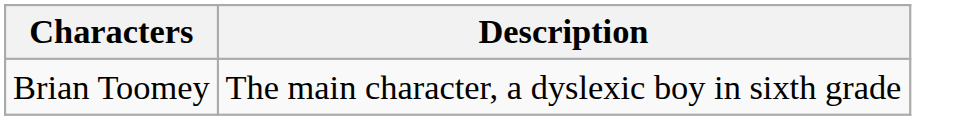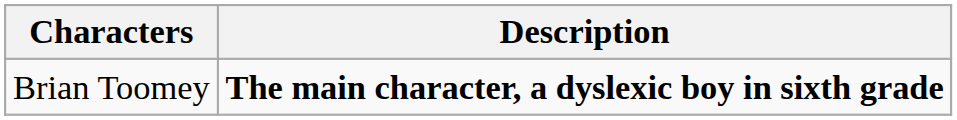(563, 86) normal -> (585, 86) bold
